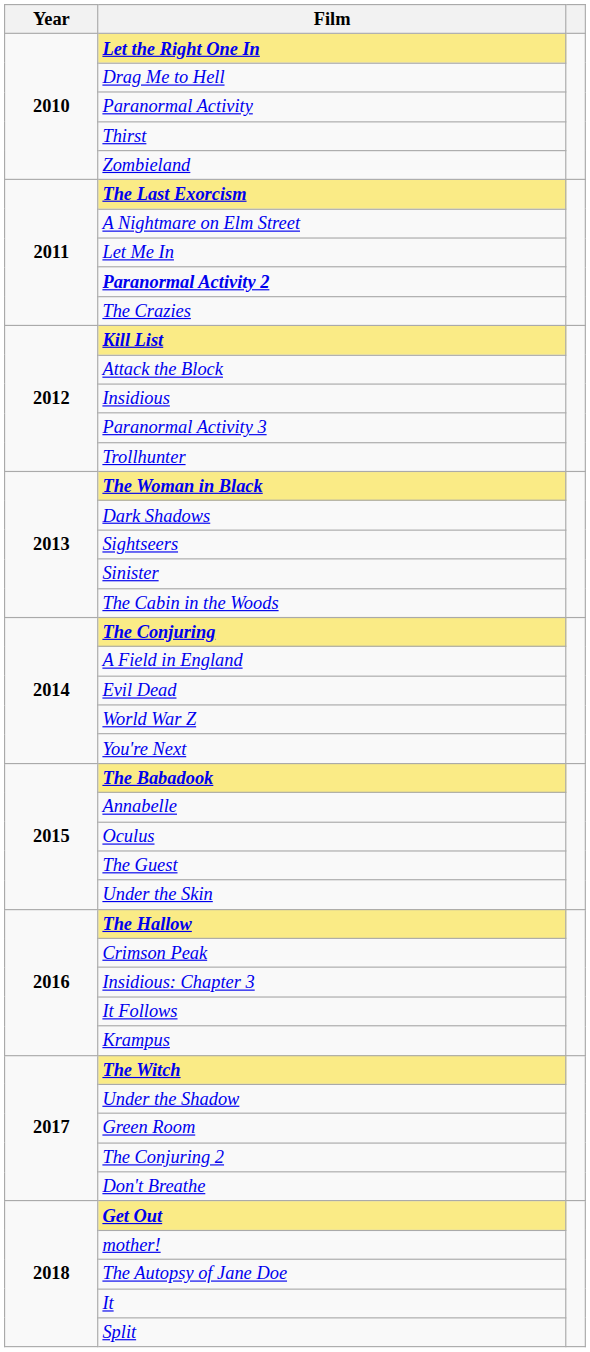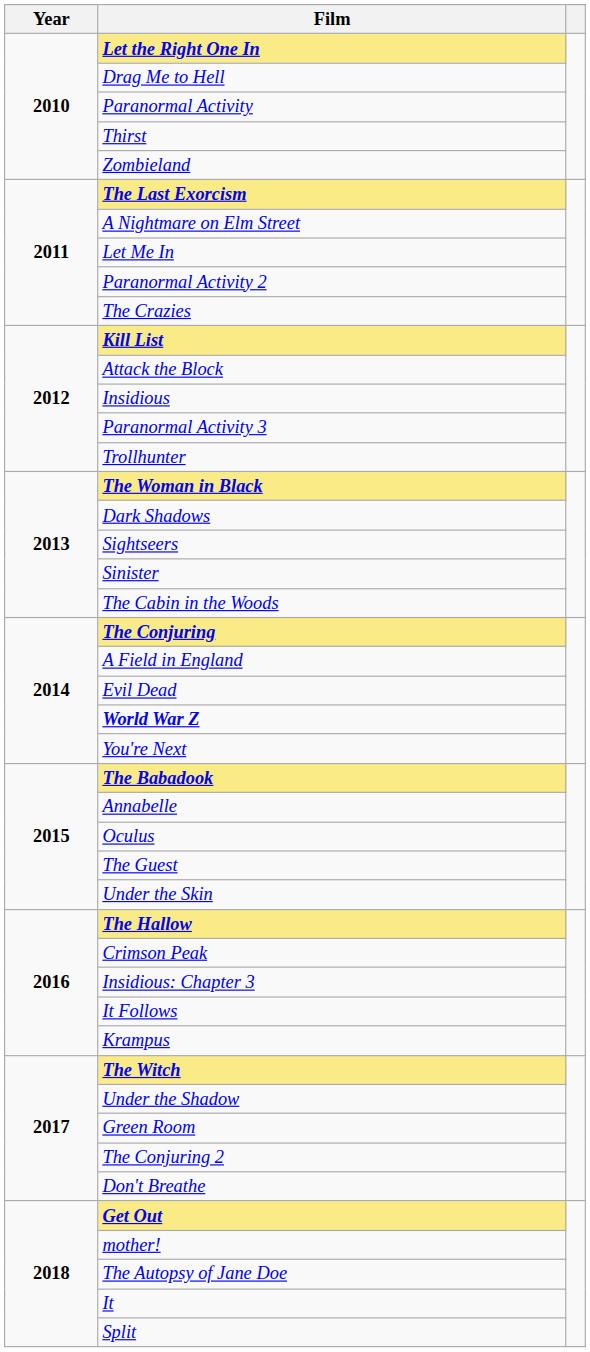(186, 281) bold -> (185, 281) normal
(149, 719) normal -> (151, 719) bold
